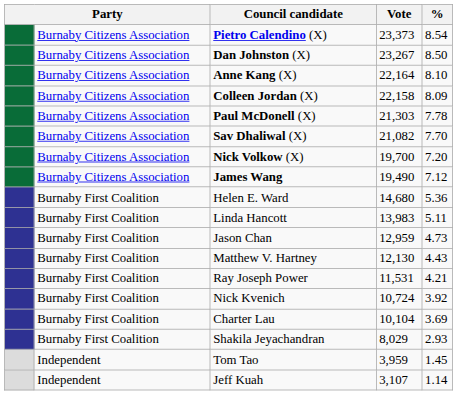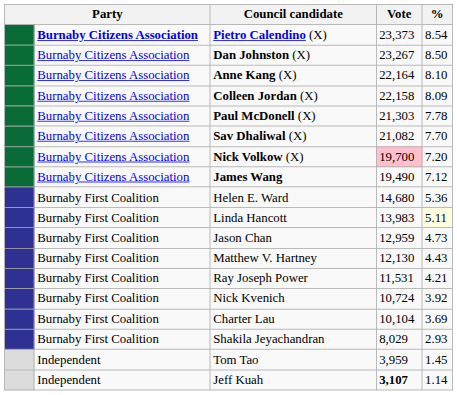(113, 34) normal -> (118, 34) bold
(397, 156) no background -> (397, 156) pink background
(436, 217) no background -> (436, 217) lightyellow background
(394, 380) normal -> (394, 380) bold
